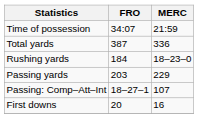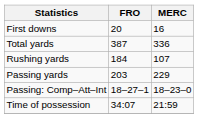rows swapped: (32, 105) <-> (48, 28)
(172, 59) 18–23–0 -> (162, 59) 107
(162, 90) 107 -> (172, 90) 18–23–0
